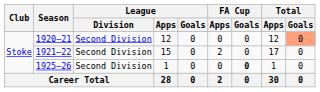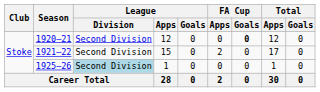(247, 39) normal -> (247, 39) bold
(301, 39) lightsalmon background -> (301, 39) no background
(114, 66) no background -> (114, 66) lightblue background
(247, 66) bold -> (247, 66) normal
